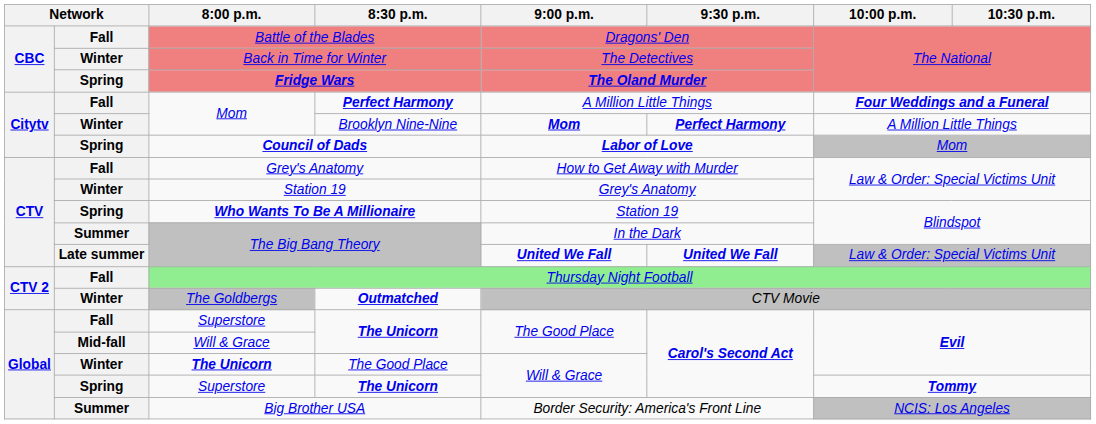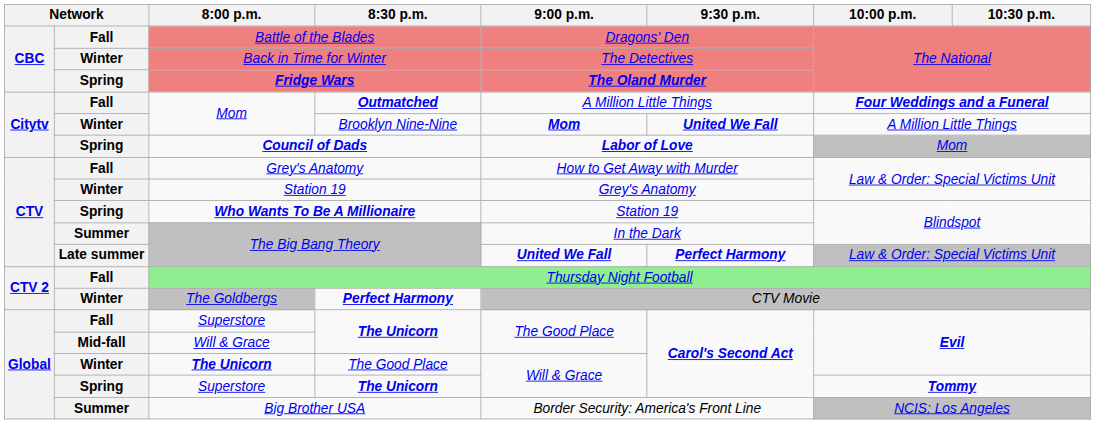(398, 102) Perfect Harmony -> (398, 102) Outmatched
(730, 124) Perfect Harmony -> (730, 124) United We Fall
(730, 255) United We Fall -> (730, 255) Perfect Harmony
(398, 299) Outmatched -> (398, 299) Perfect Harmony
